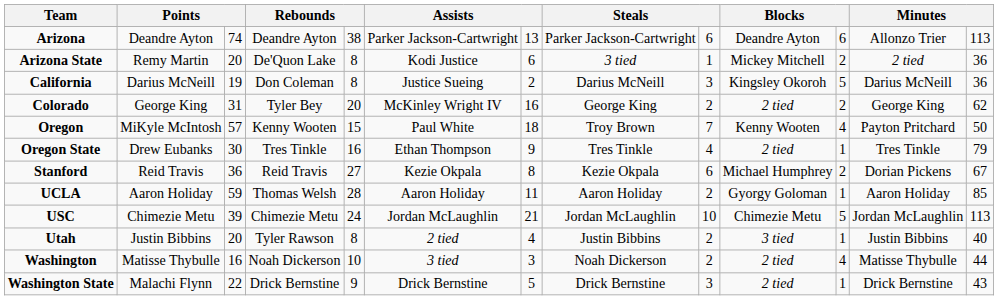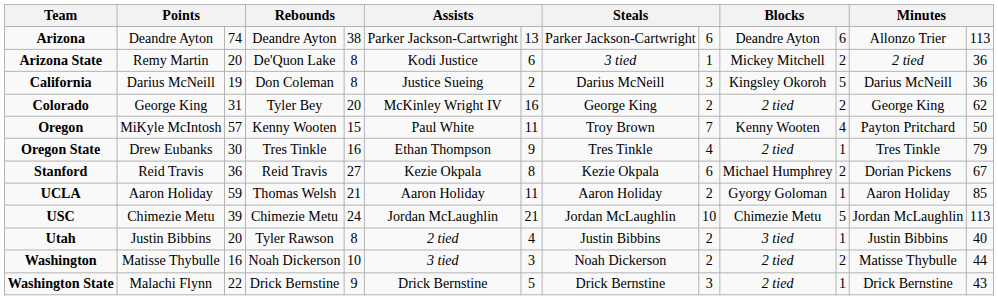(532, 127) 18 -> (532, 127) 11
(354, 194) 28 -> (354, 194) 21
(843, 261) 4 -> (843, 261) 2
